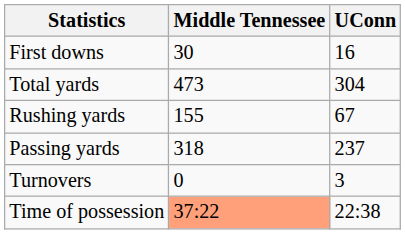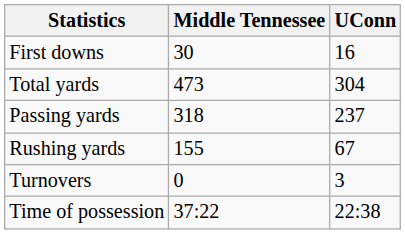rows swapped: (67, 116) <-> (64, 148)
(196, 212) lightsalmon background -> (196, 212) no background
